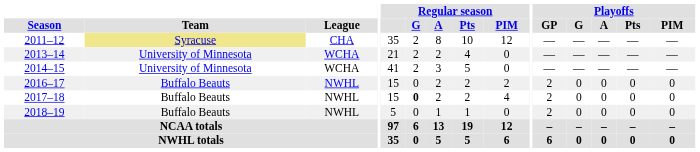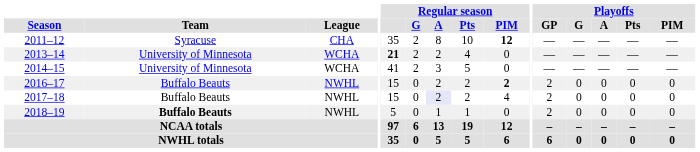(195, 40) khaki background -> (195, 40) no background
(507, 40) normal -> (507, 40) bold
(393, 54) normal -> (393, 54) bold
(507, 83) normal -> (507, 83) bold
(416, 97) bold -> (416, 97) normal
(438, 97) no background -> (438, 97) lavender background
(195, 112) normal -> (195, 112) bold
